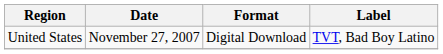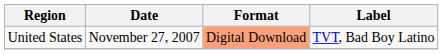(256, 37) no background -> (256, 37) lightsalmon background
